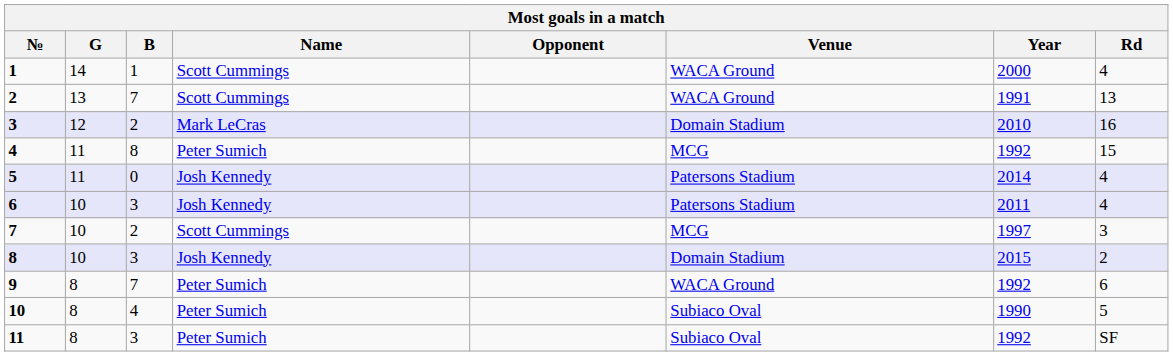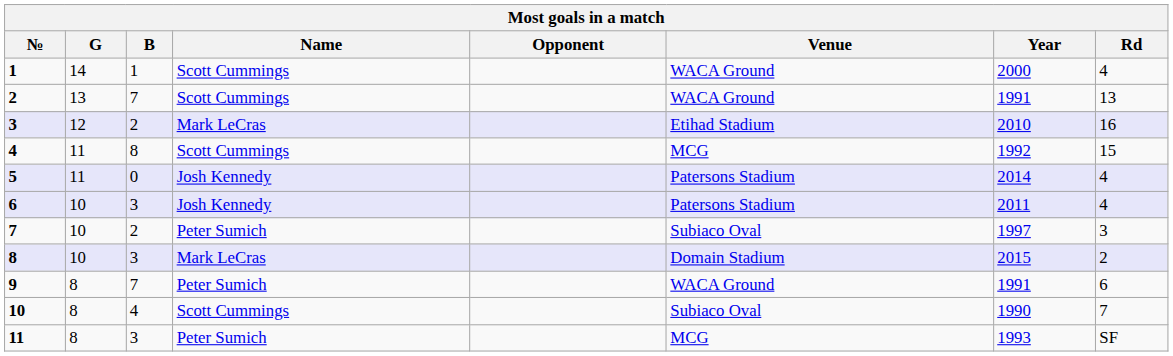(727, 124) Domain Stadium -> (722, 124) Etihad Stadium
(222, 151) Peter Sumich -> (233, 151) Scott Cummings
(233, 230) Scott Cummings -> (222, 230) Peter Sumich
(689, 230) MCG -> (716, 230) Subiaco Oval
(224, 257) Josh Kennedy -> (221, 257) Mark LeCras
(1014, 284) 1992 -> (1014, 284) 1991
(222, 310) Peter Sumich -> (233, 310) Scott Cummings
(1104, 310) 5 -> (1104, 310) 7
(716, 337) Subiaco Oval -> (689, 337) MCG
(1014, 337) 1992 -> (1014, 337) 1993
